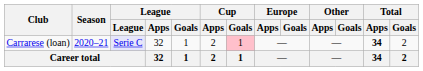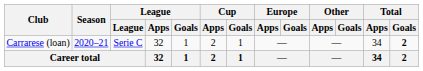(128, 43) lavender background -> (128, 43) no background
(240, 43) pink background -> (240, 43) no background
(377, 43) bold -> (377, 43) normal
(404, 43) normal -> (404, 43) bold
